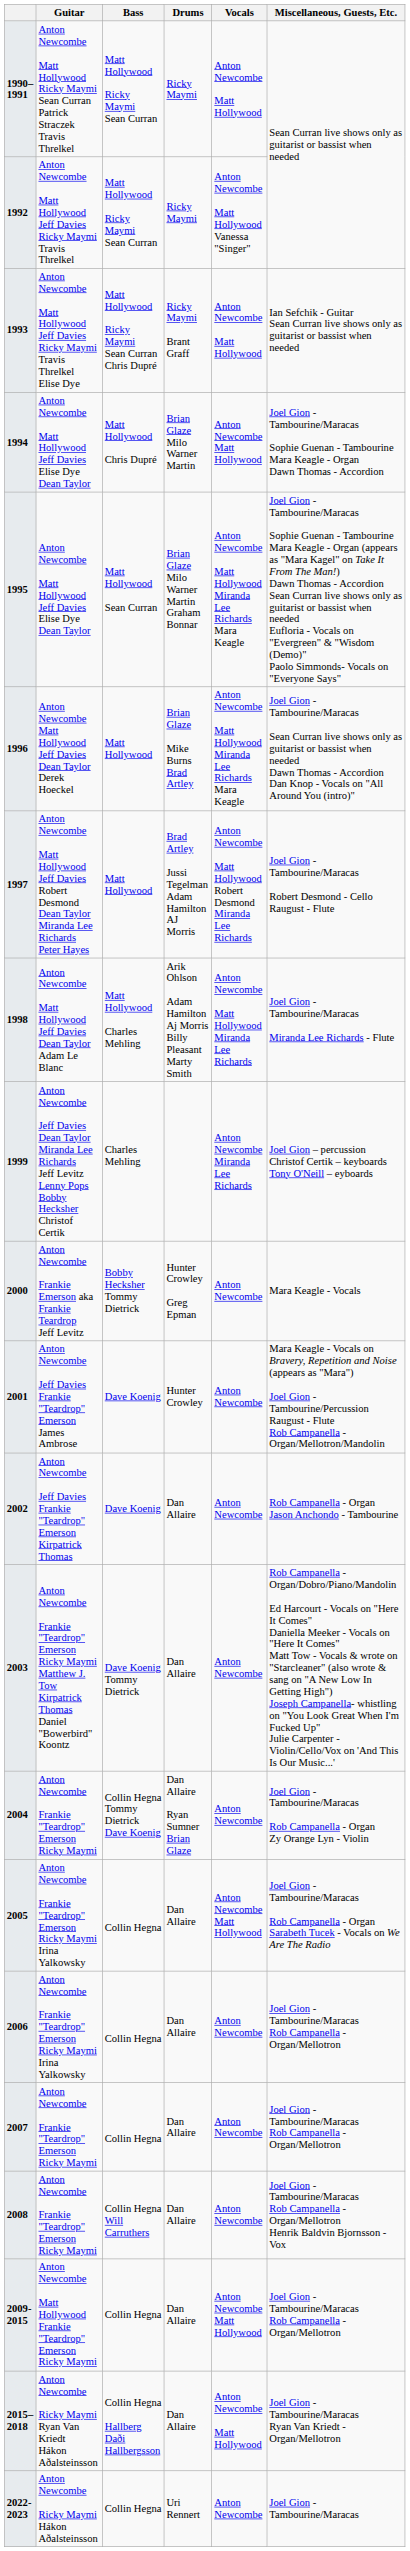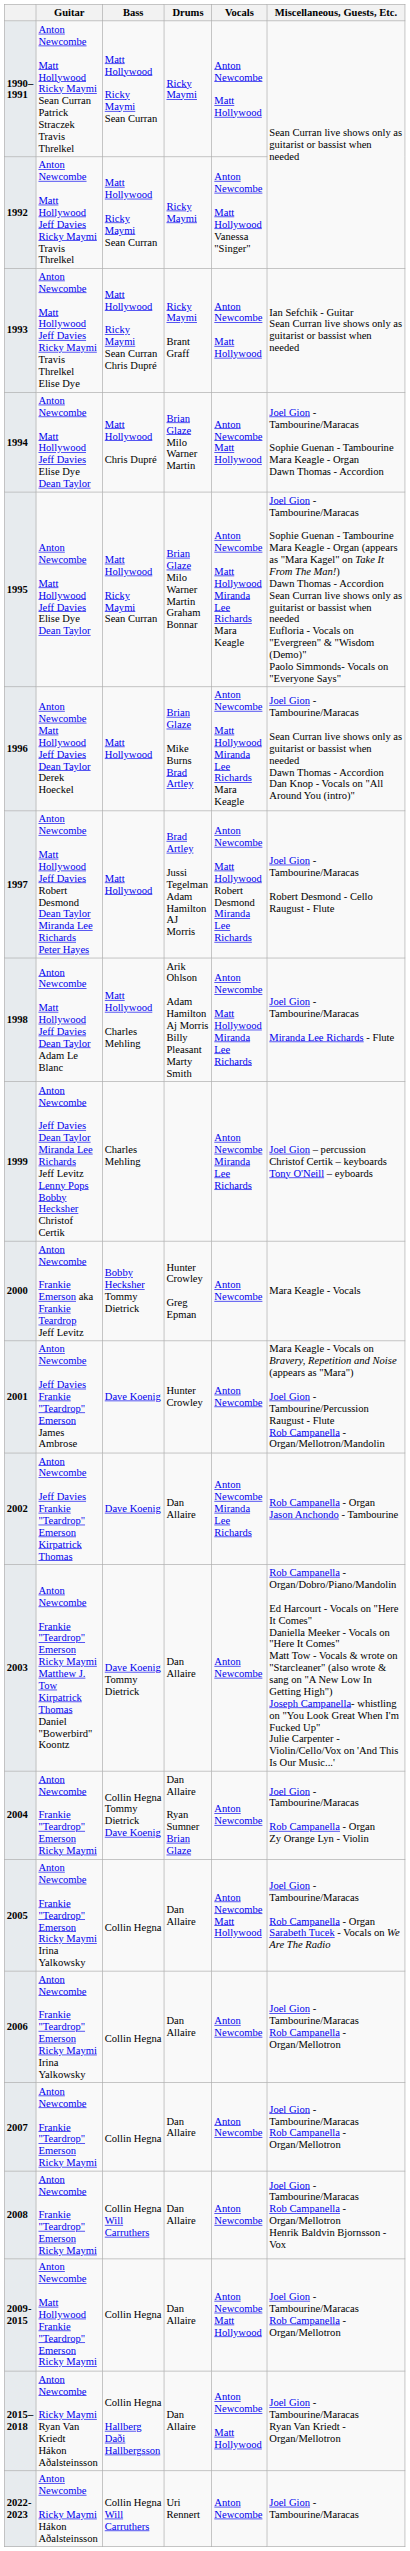(131, 589) Matt Hollywood Sean Curran -> (131, 589) Matt Hollywood Ricky Maymi Sean Curran
(238, 1508) Anton Newcombe -> (238, 1508) Anton Newcombe Miranda Lee Richards
(133, 2508) Collin Hegna -> (133, 2514) Collin Hegna Will Carruthers
